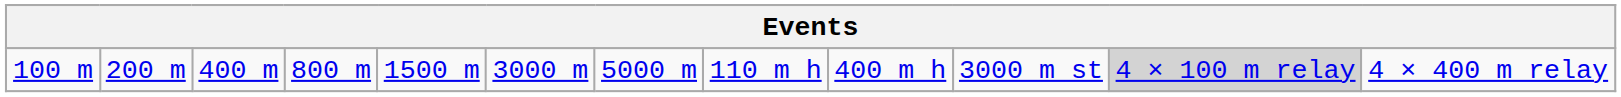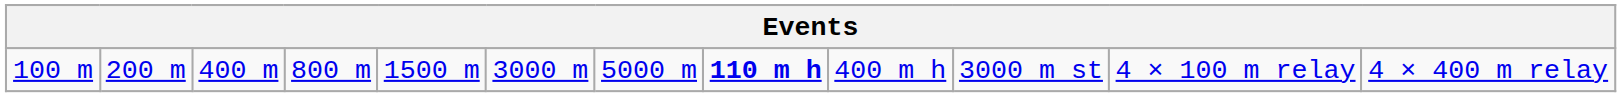(766, 70) normal -> (766, 70) bold
(1236, 70) lightgrey background -> (1236, 70) no background
